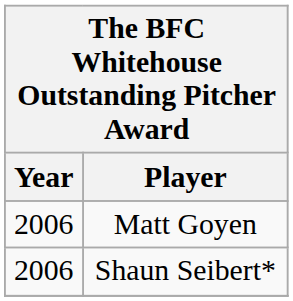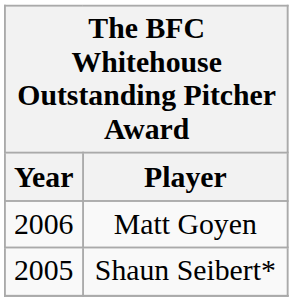(44, 270) 2006 -> (44, 270) 2005
